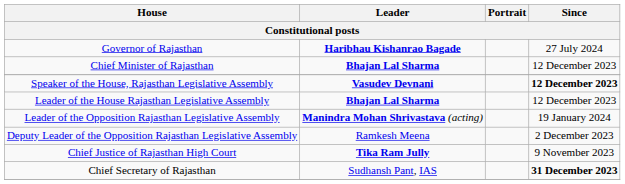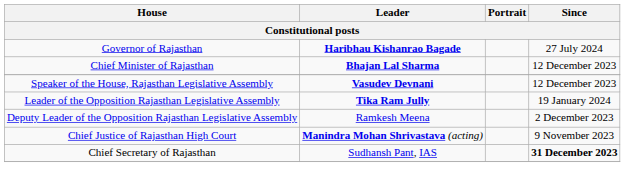(574, 83) bold -> (574, 83) normal
- row: (152, 100)
(393, 118) Manindra Mohan Shrivastava (acting) -> (393, 100) Tika Ram Jully
(393, 153) Tika Ram Jully -> (393, 135) Manindra Mohan Shrivastava (acting)
